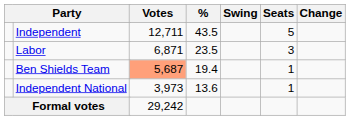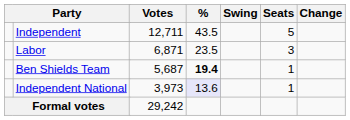(169, 69) lightsalmon background -> (169, 69) no background
(206, 69) normal -> (206, 69) bold
(206, 87) no background -> (206, 87) lavender background
